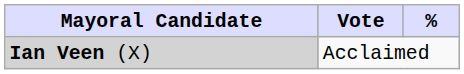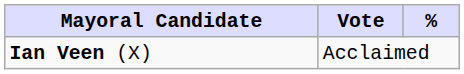(81, 53) lightgrey background -> (81, 53) no background
